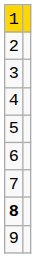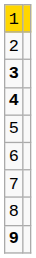(14, 74) normal -> (14, 74) bold
(14, 101) normal -> (14, 101) bold
(14, 211) bold -> (14, 211) normal
(14, 239) normal -> (14, 239) bold
